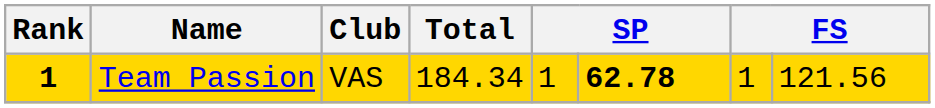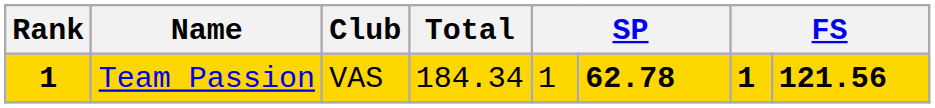(746, 79) normal -> (746, 79) bold
(833, 79) normal -> (833, 79) bold
